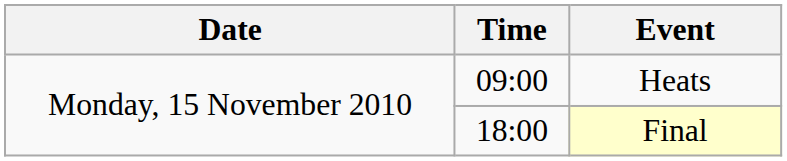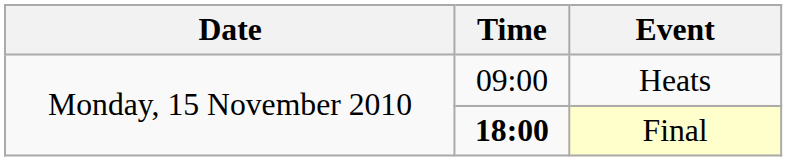(512, 130) normal -> (512, 130) bold
